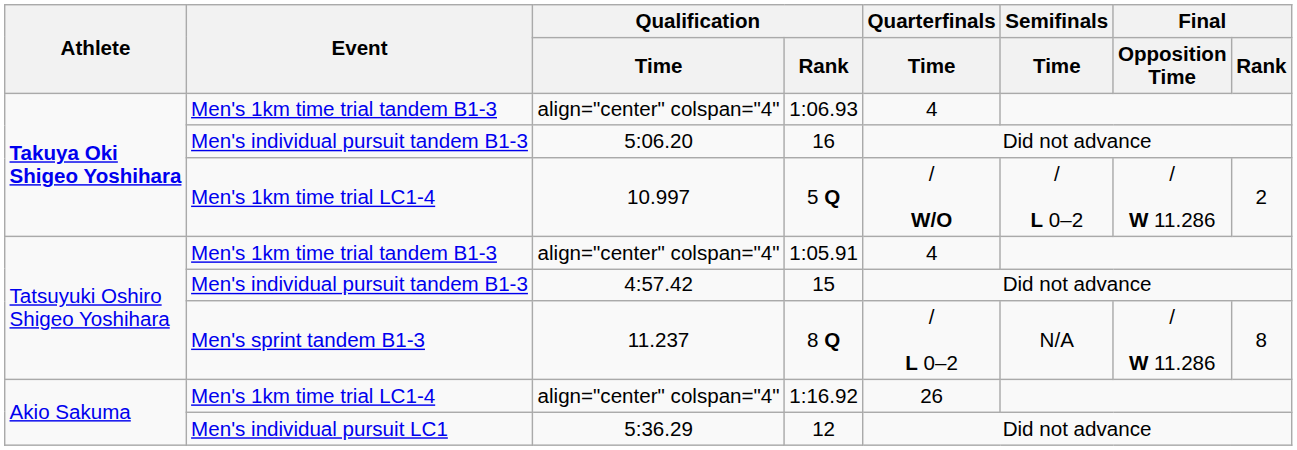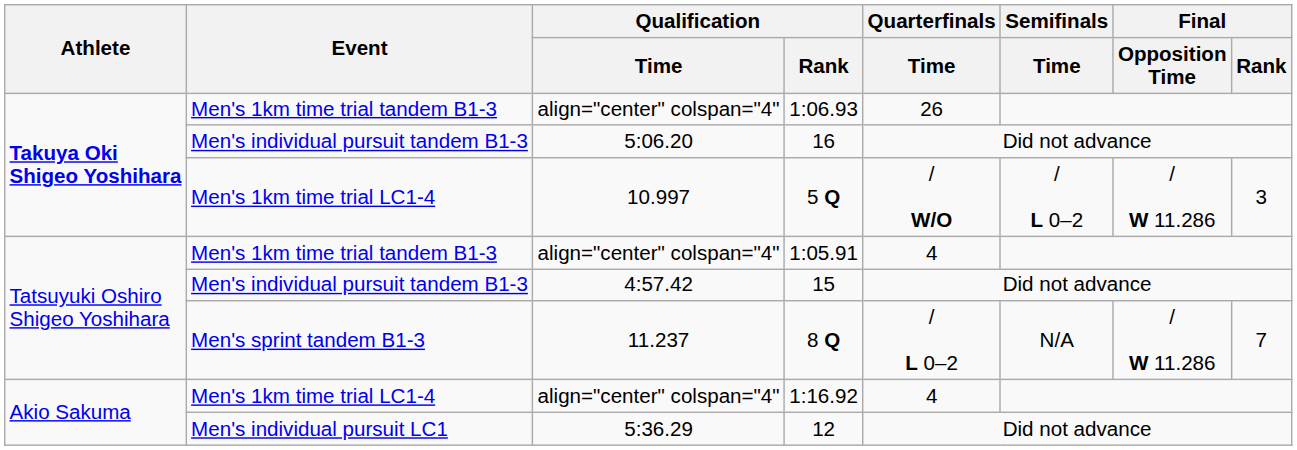(932, 109) 4 -> (932, 109) 26
(1261, 197) 2 -> (1261, 197) 3
(1261, 341) 8 -> (1261, 341) 7
(932, 396) 26 -> (932, 396) 4
